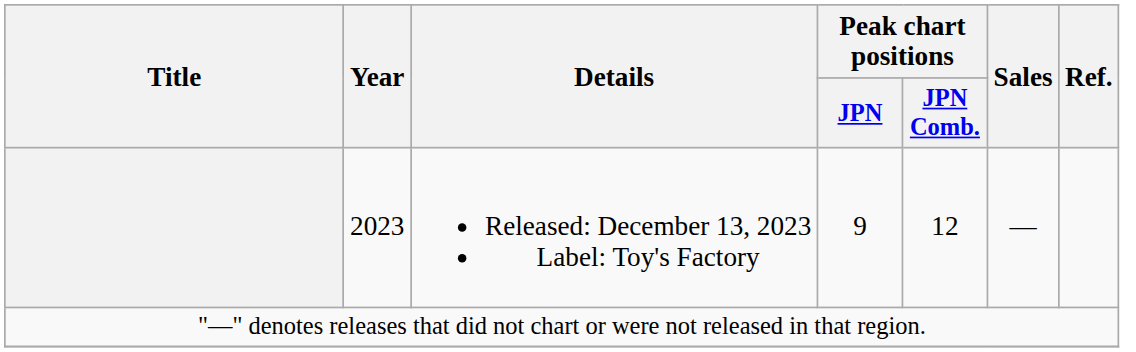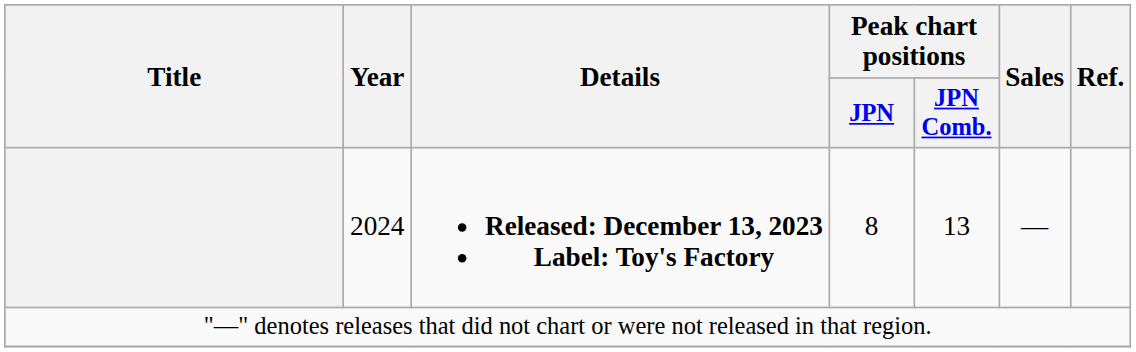(377, 226) 2023 -> (377, 226) 2024
(614, 243) normal -> (620, 243) bold
(860, 226) 9 -> (872, 226) 8
(945, 226) 12 -> (957, 226) 13
